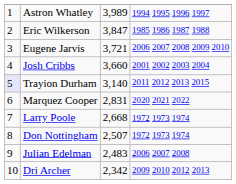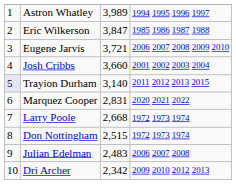(115, 135) 2,507 -> (115, 135) 2,515
